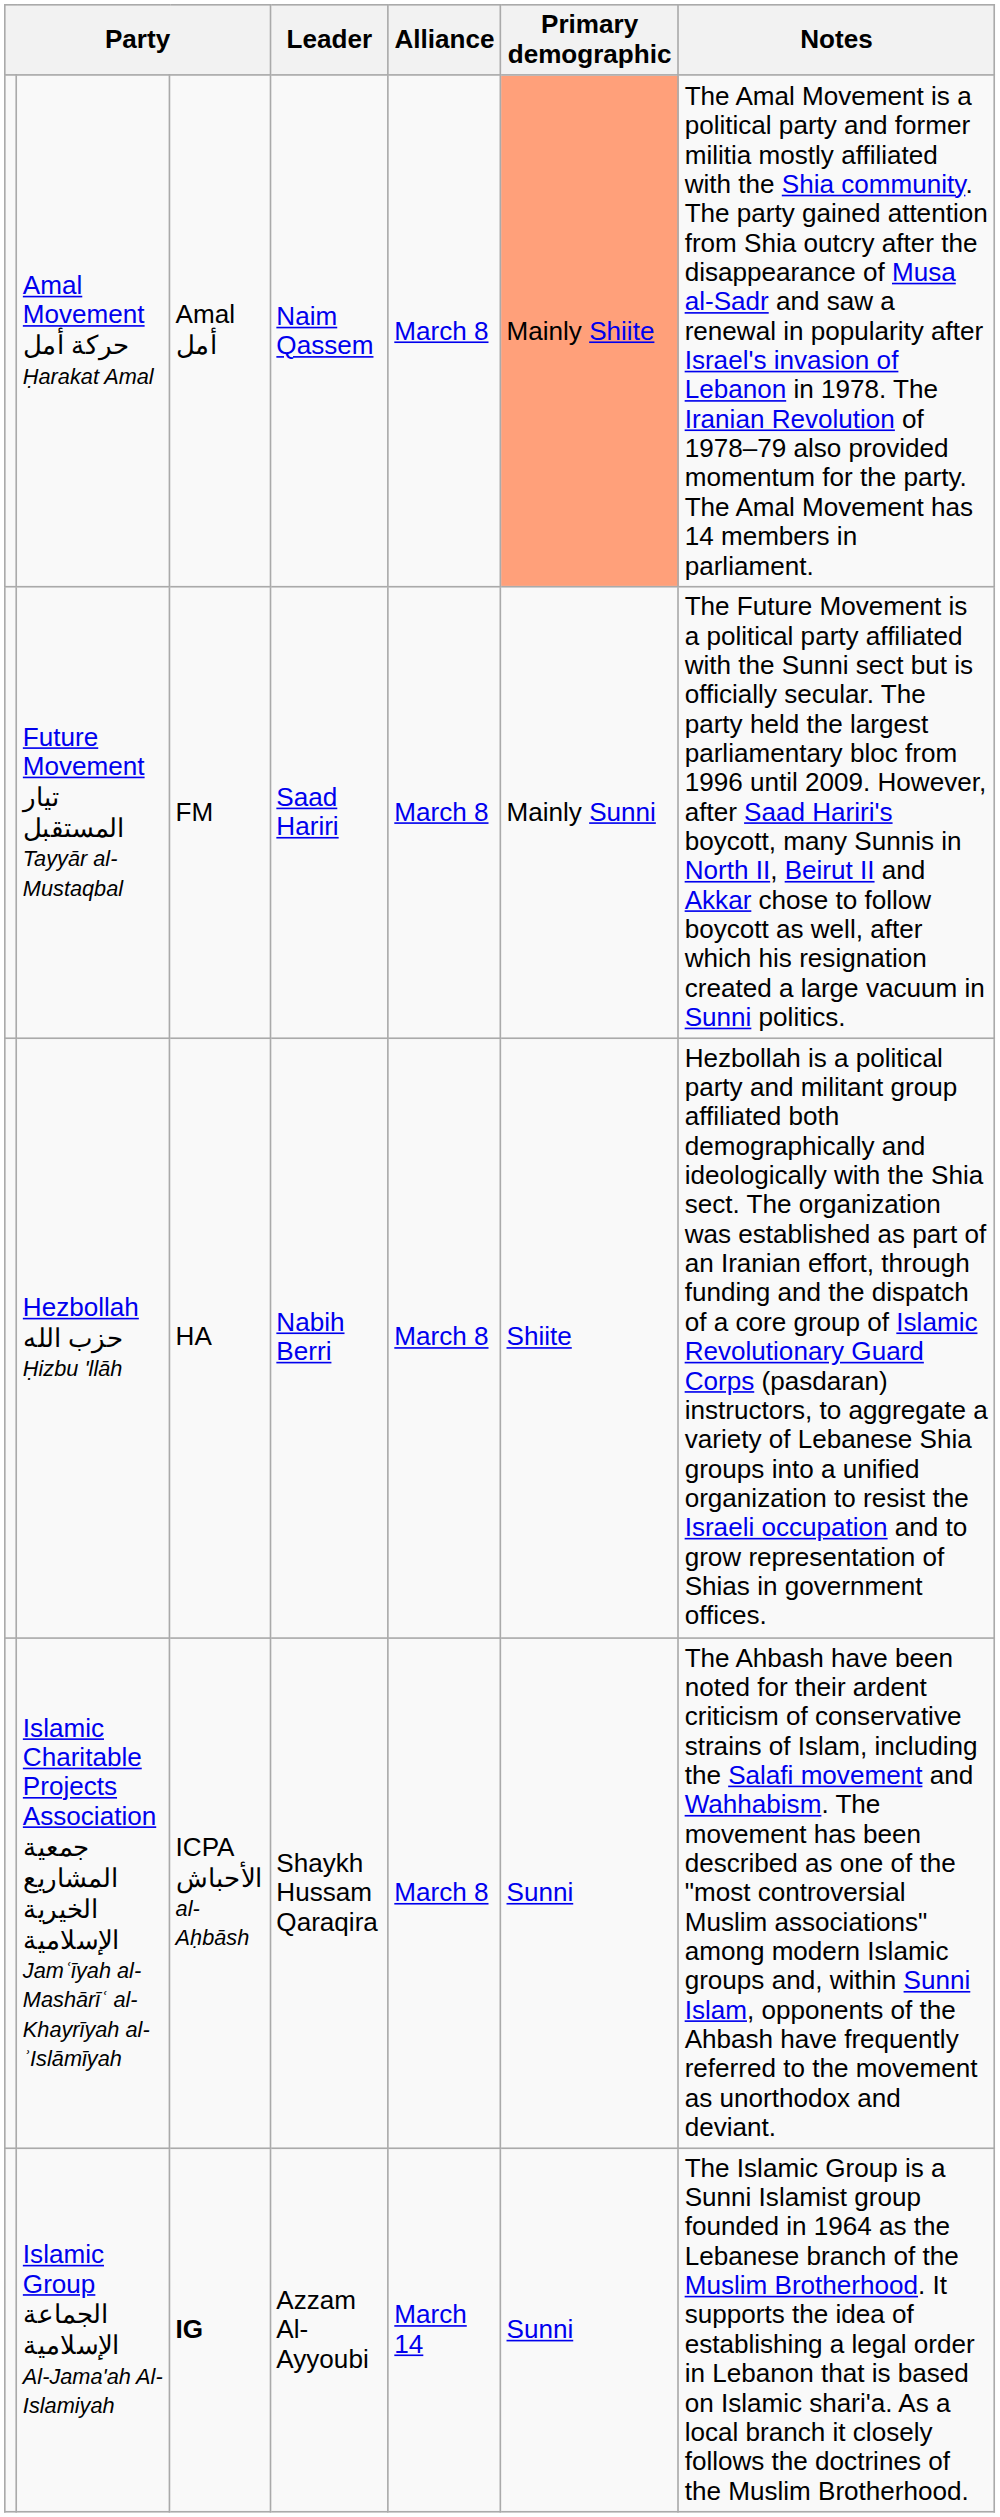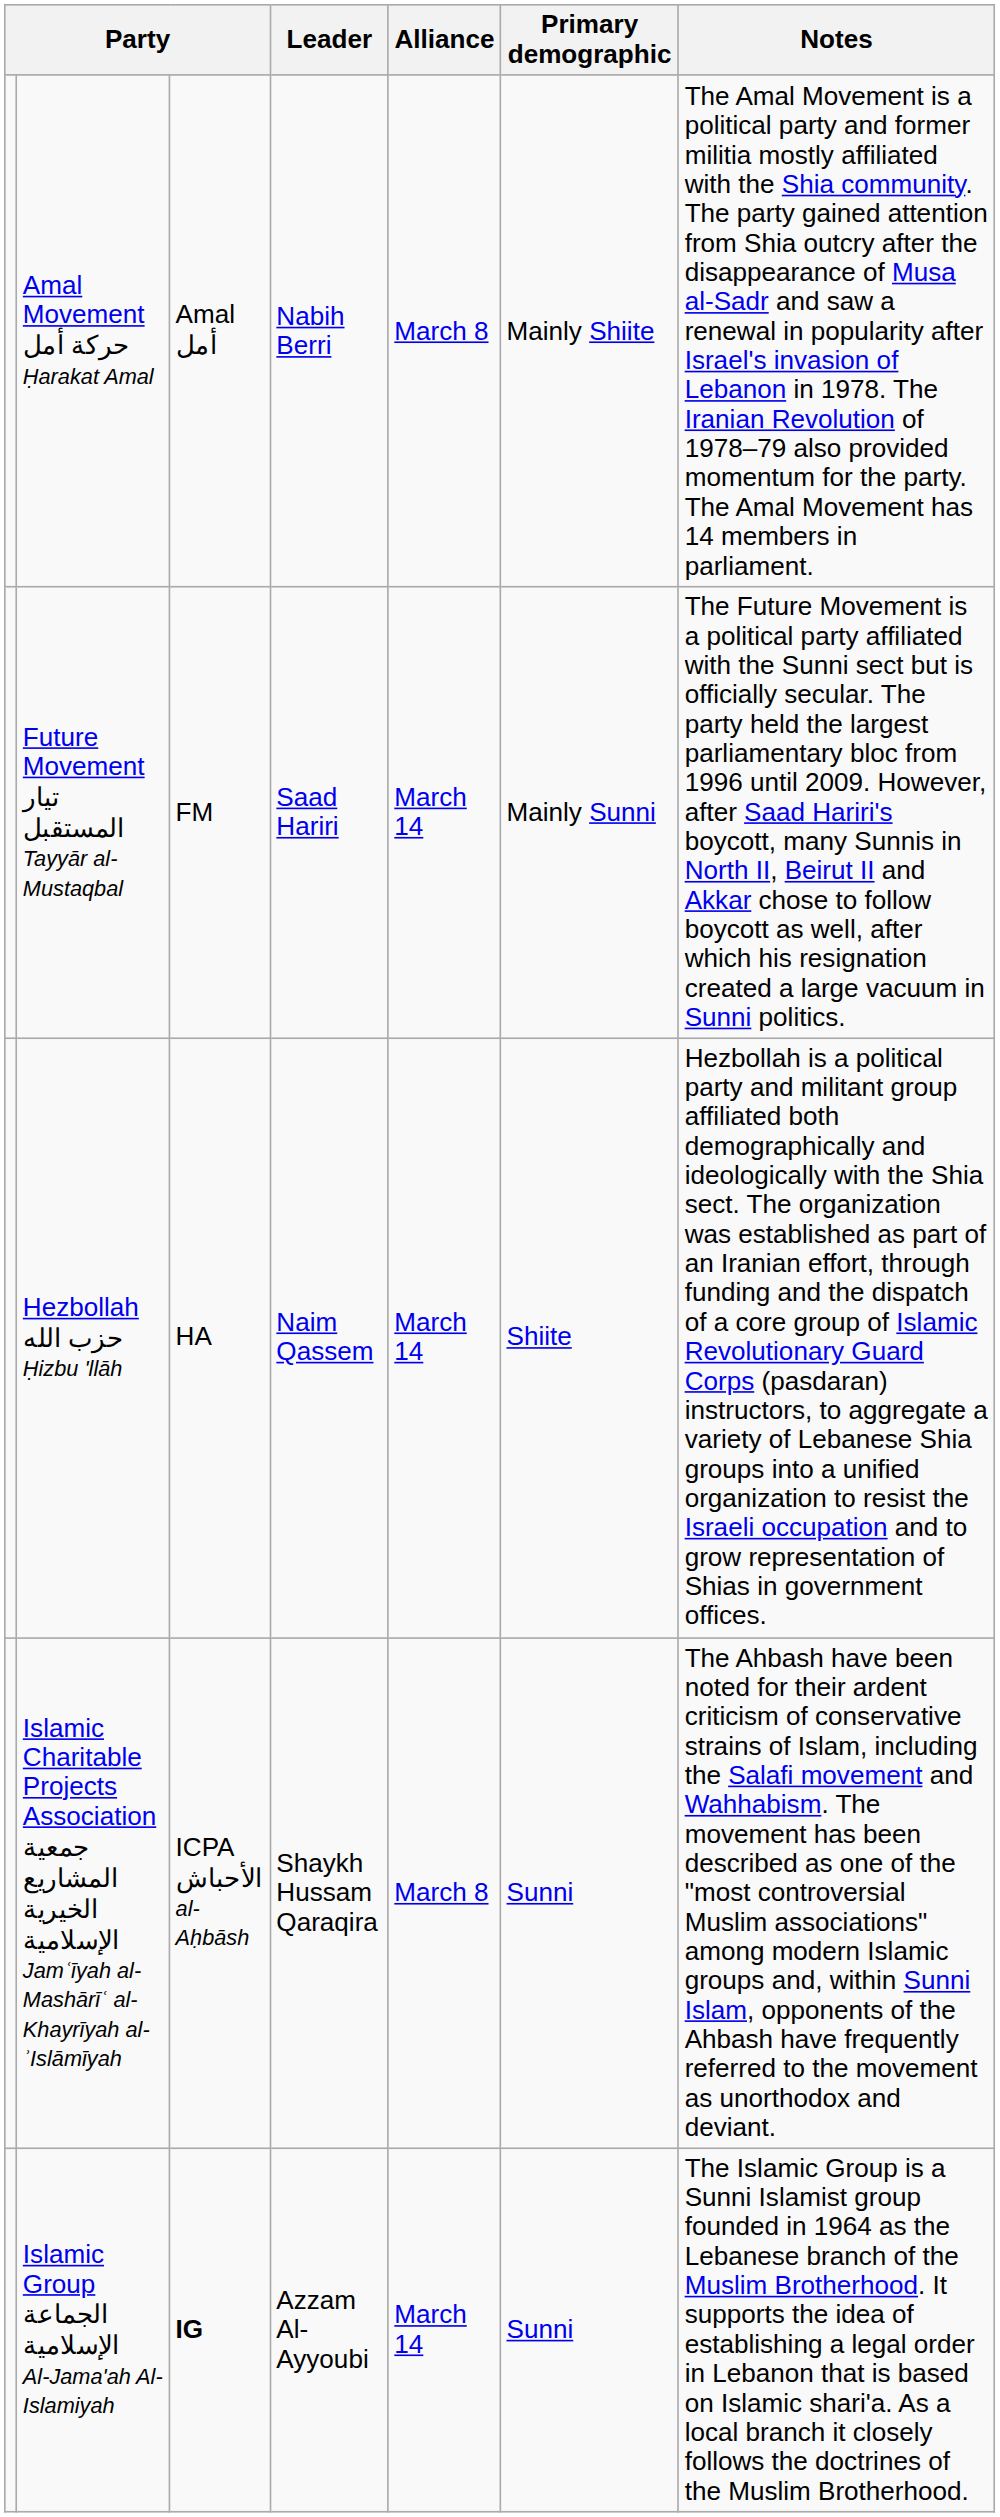(325, 330) Naim Qassem -> (310, 330) Nabih Berri
(580, 330) lightsalmon background -> (580, 330) no background
(441, 812) March 8 -> (431, 812) March 14
(310, 1337) Nabih Berri -> (325, 1337) Naim Qassem
(441, 1337) March 8 -> (431, 1337) March 14
